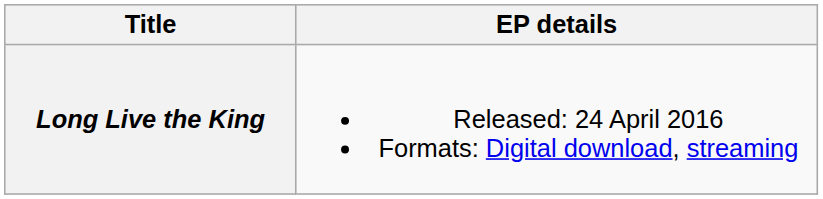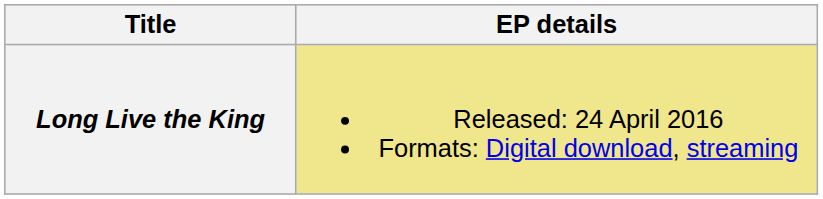(557, 134) no background -> (557, 134) khaki background
